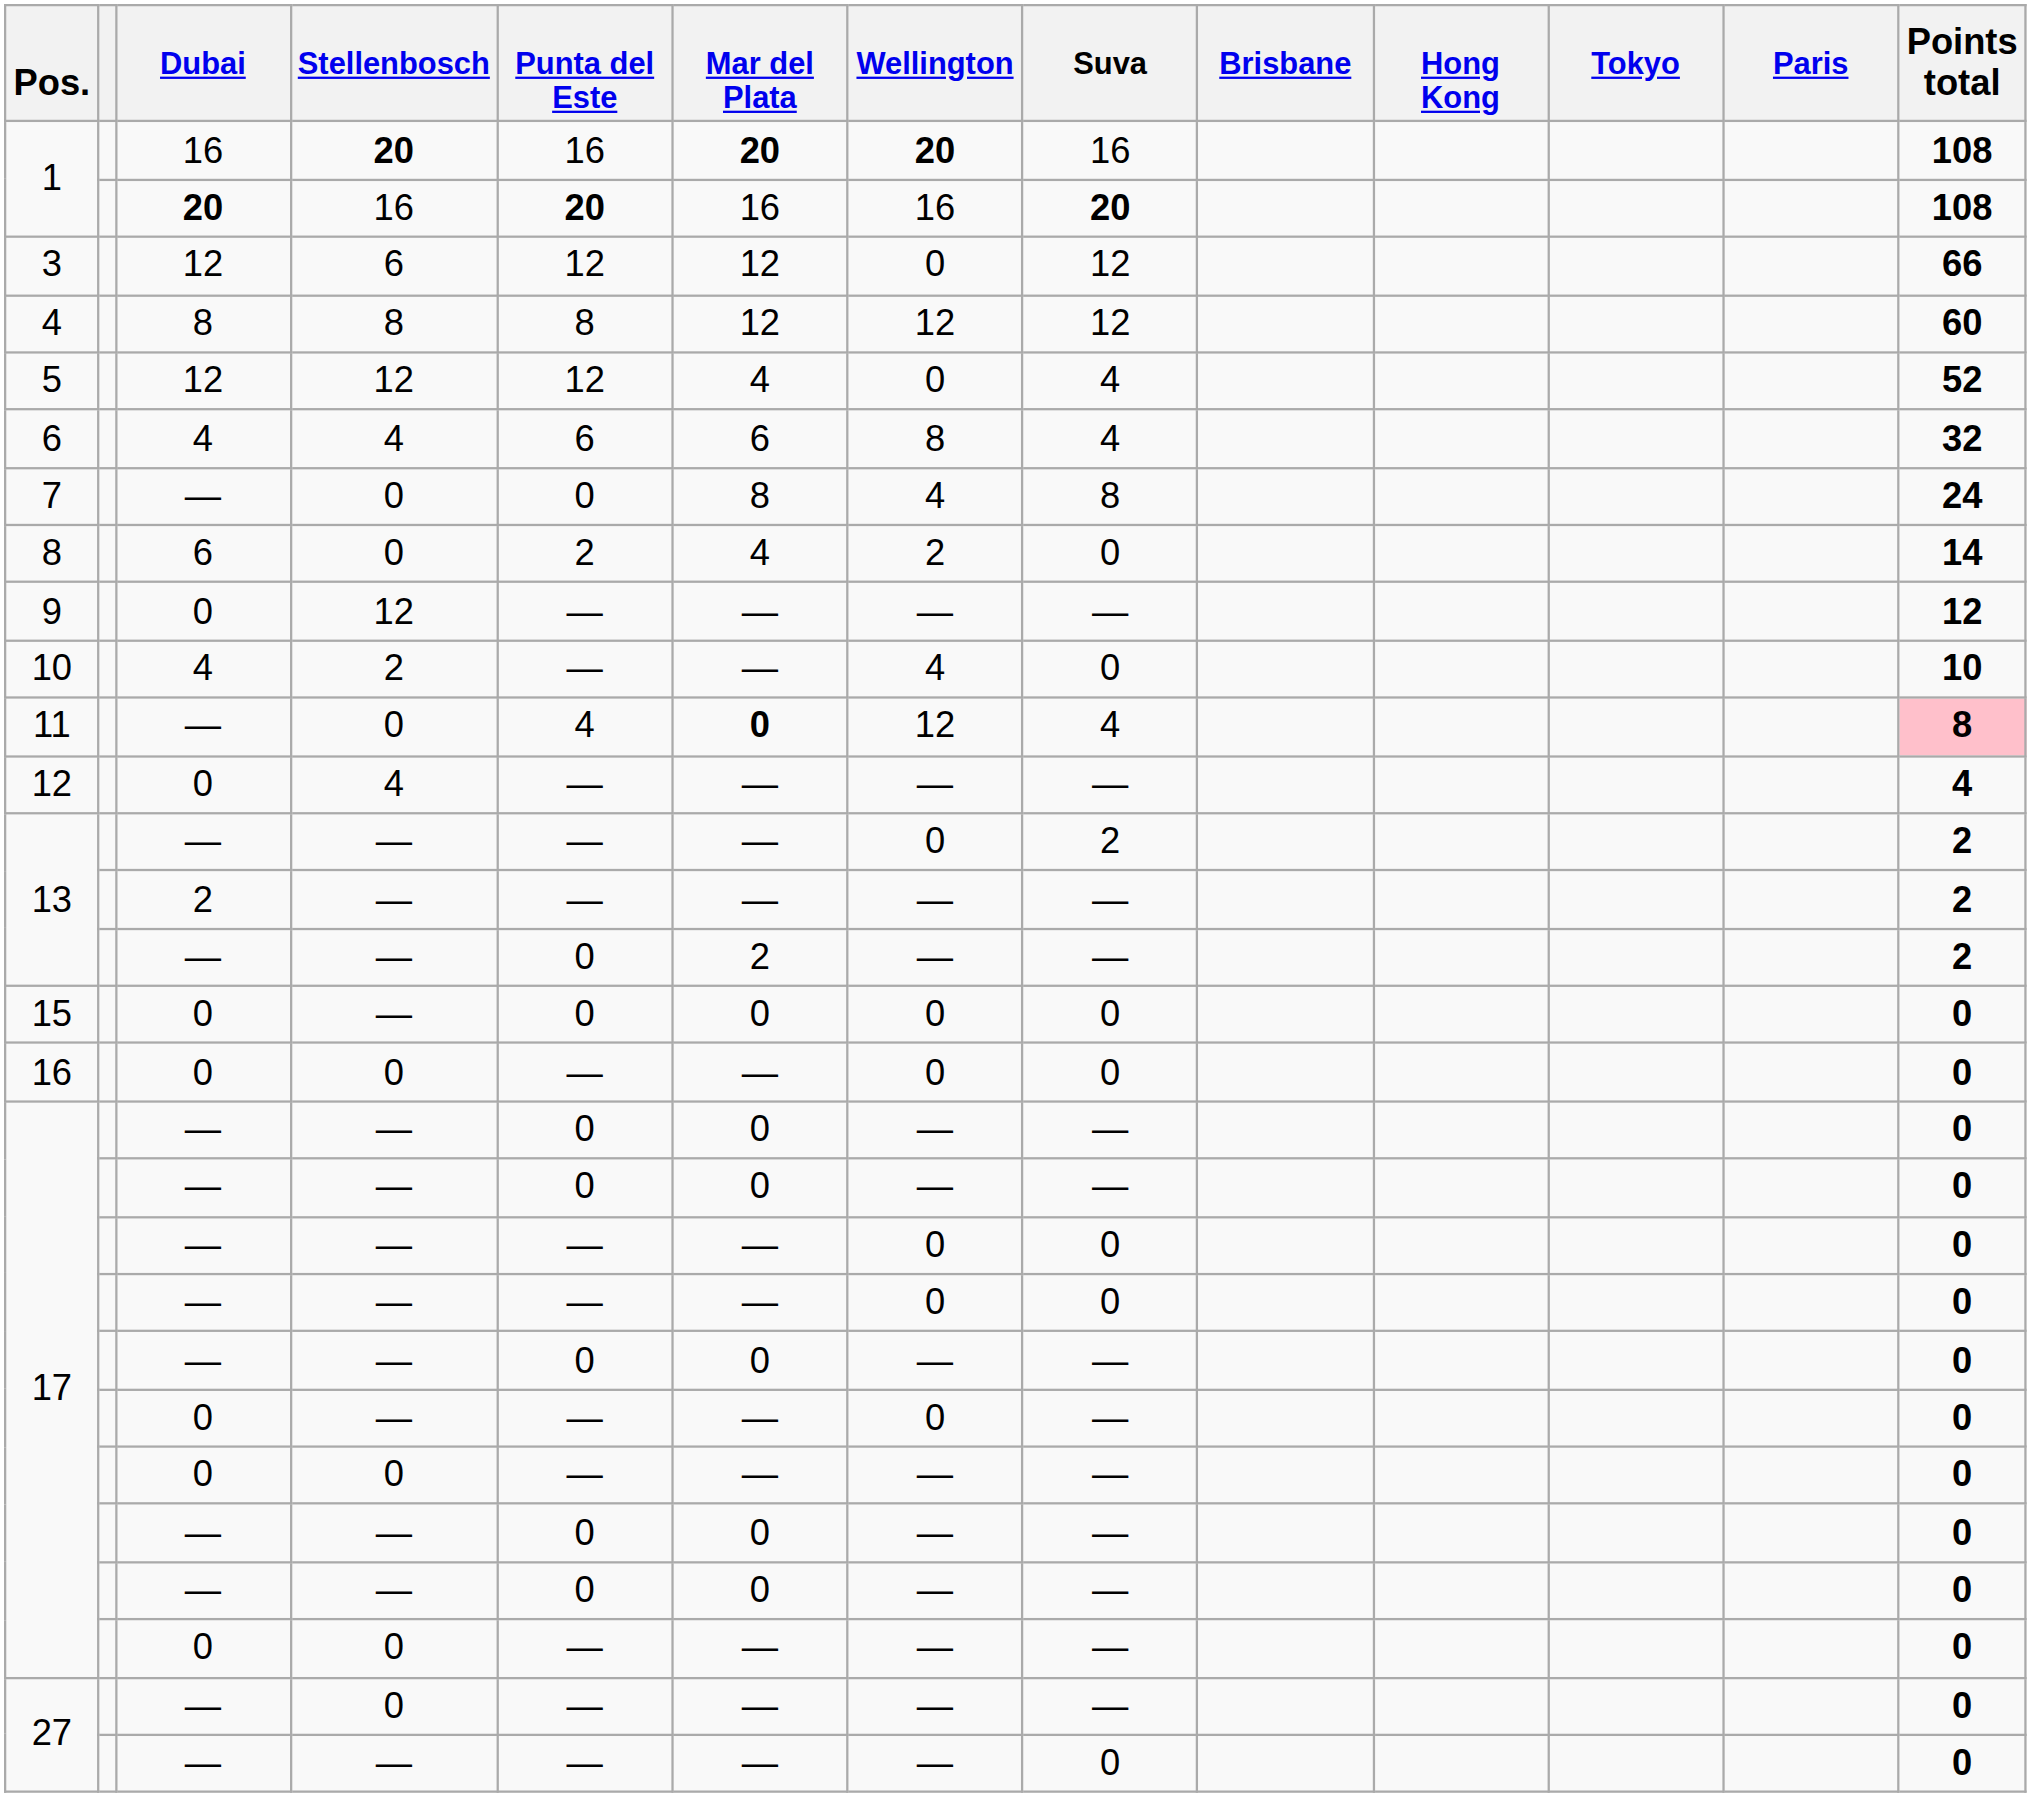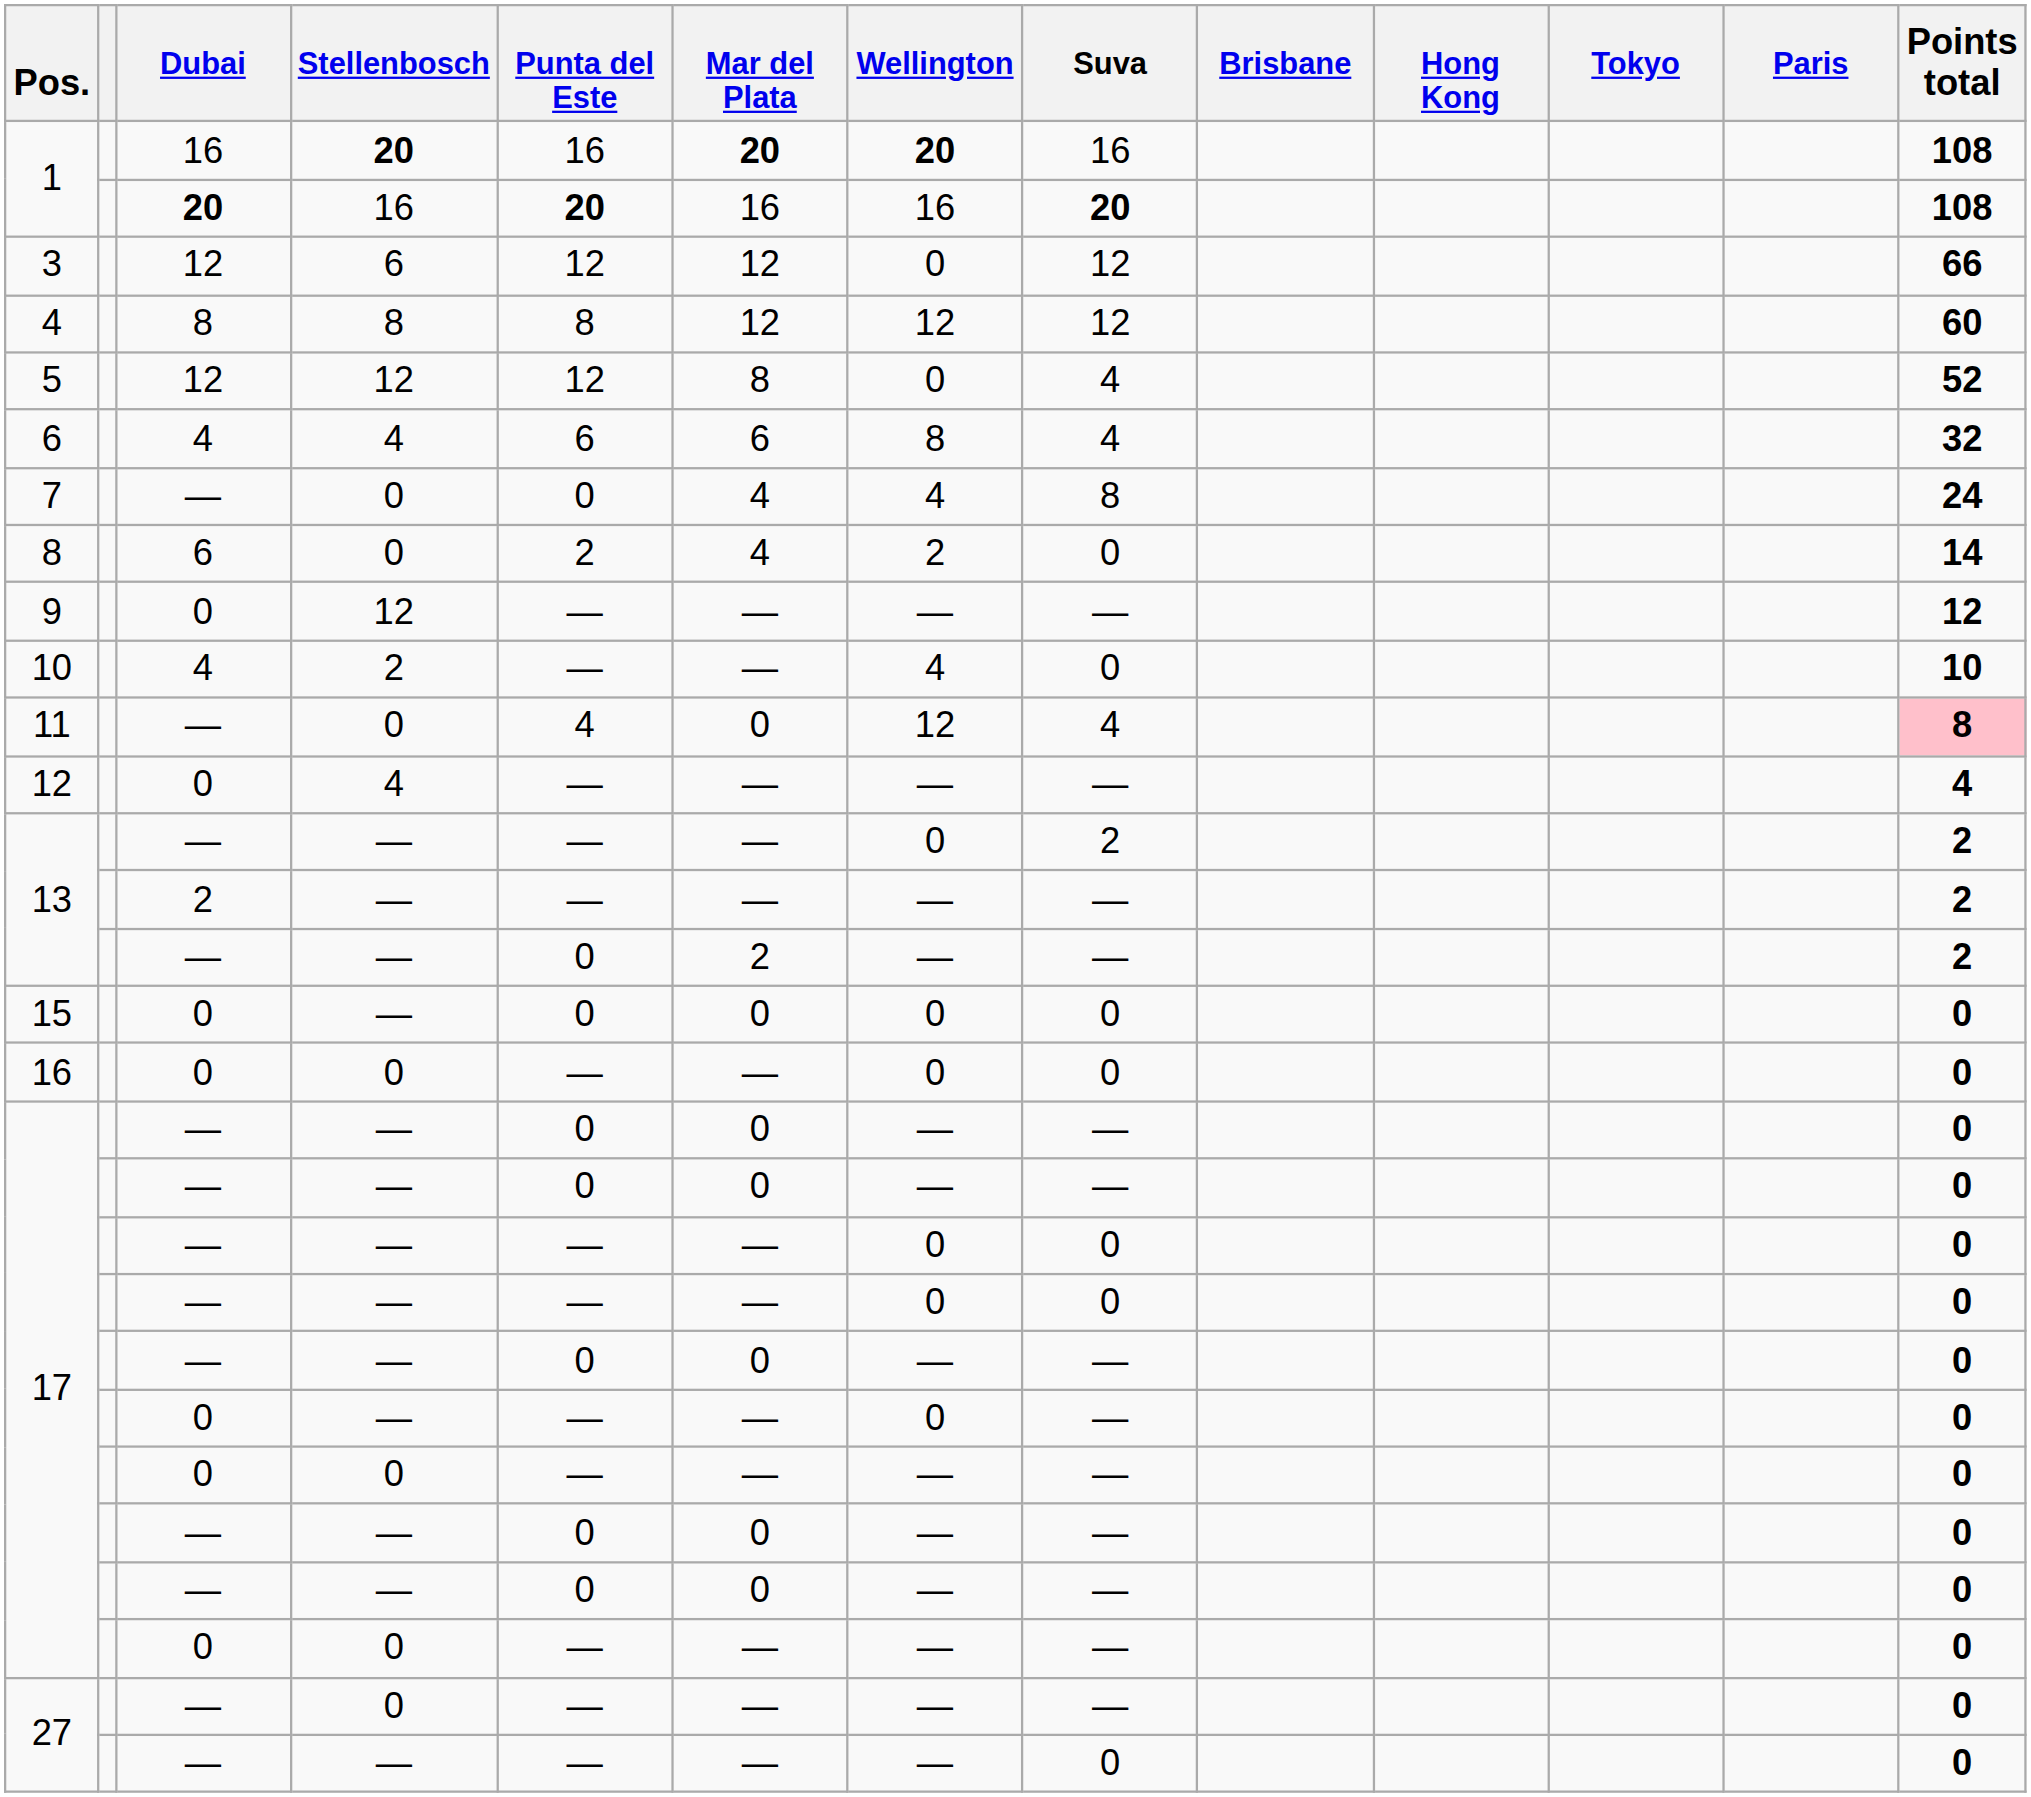(760, 380) 4 -> (760, 380) 8
(760, 495) 8 -> (760, 495) 4
(760, 726) bold -> (760, 726) normal
